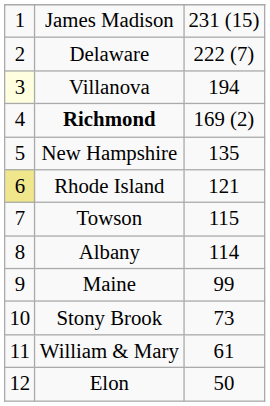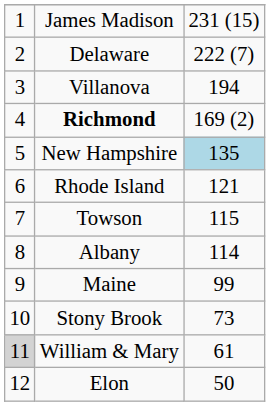(20, 86) lightyellow background -> (20, 86) no background
(224, 152) no background -> (224, 152) lightblue background
(20, 185) khaki background -> (20, 185) no background
(20, 350) no background -> (20, 350) lightgrey background
